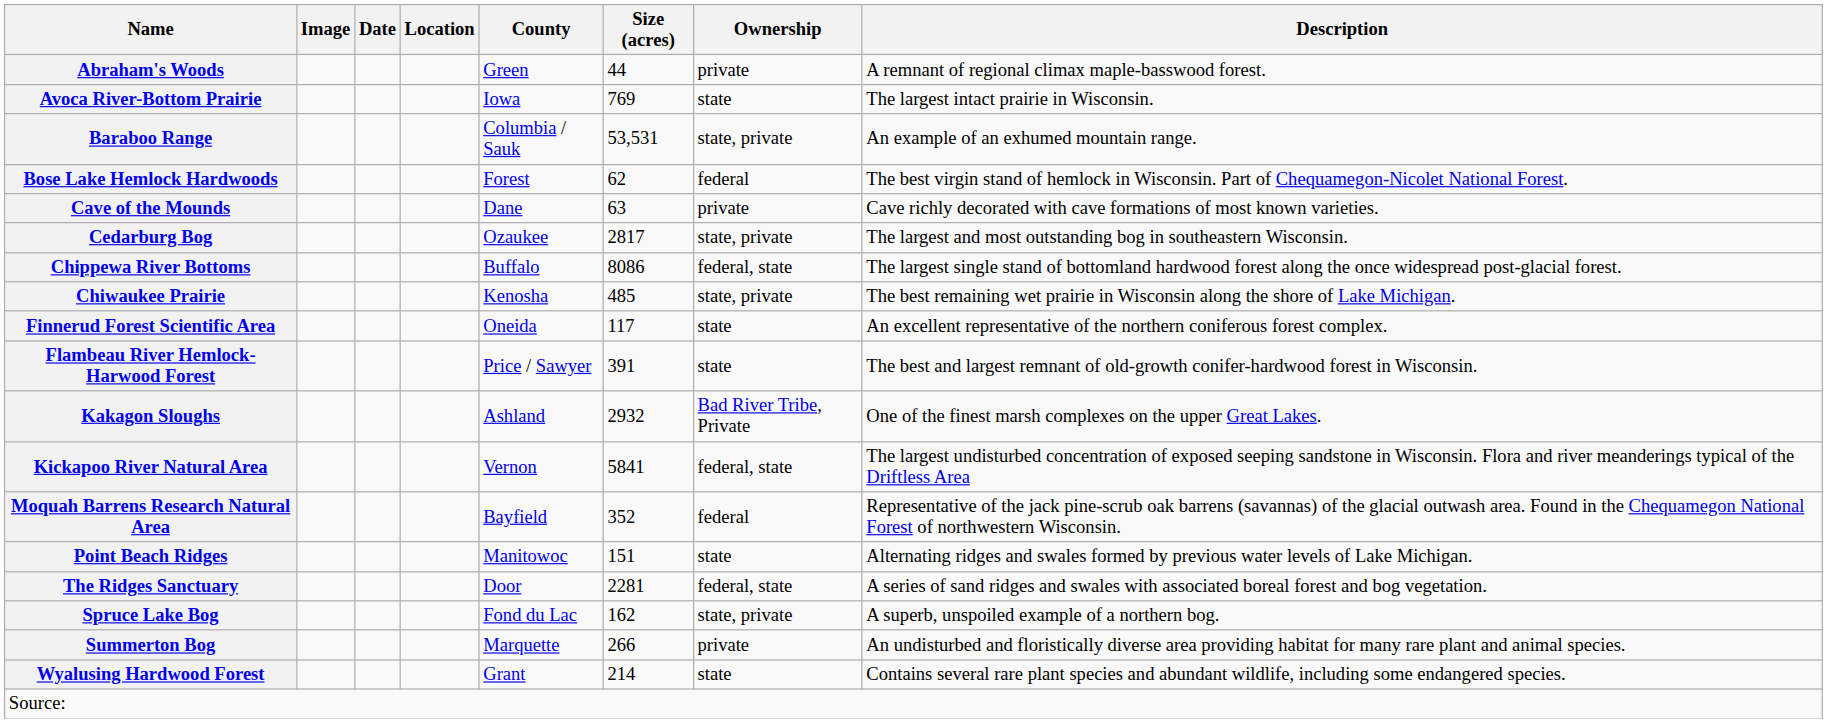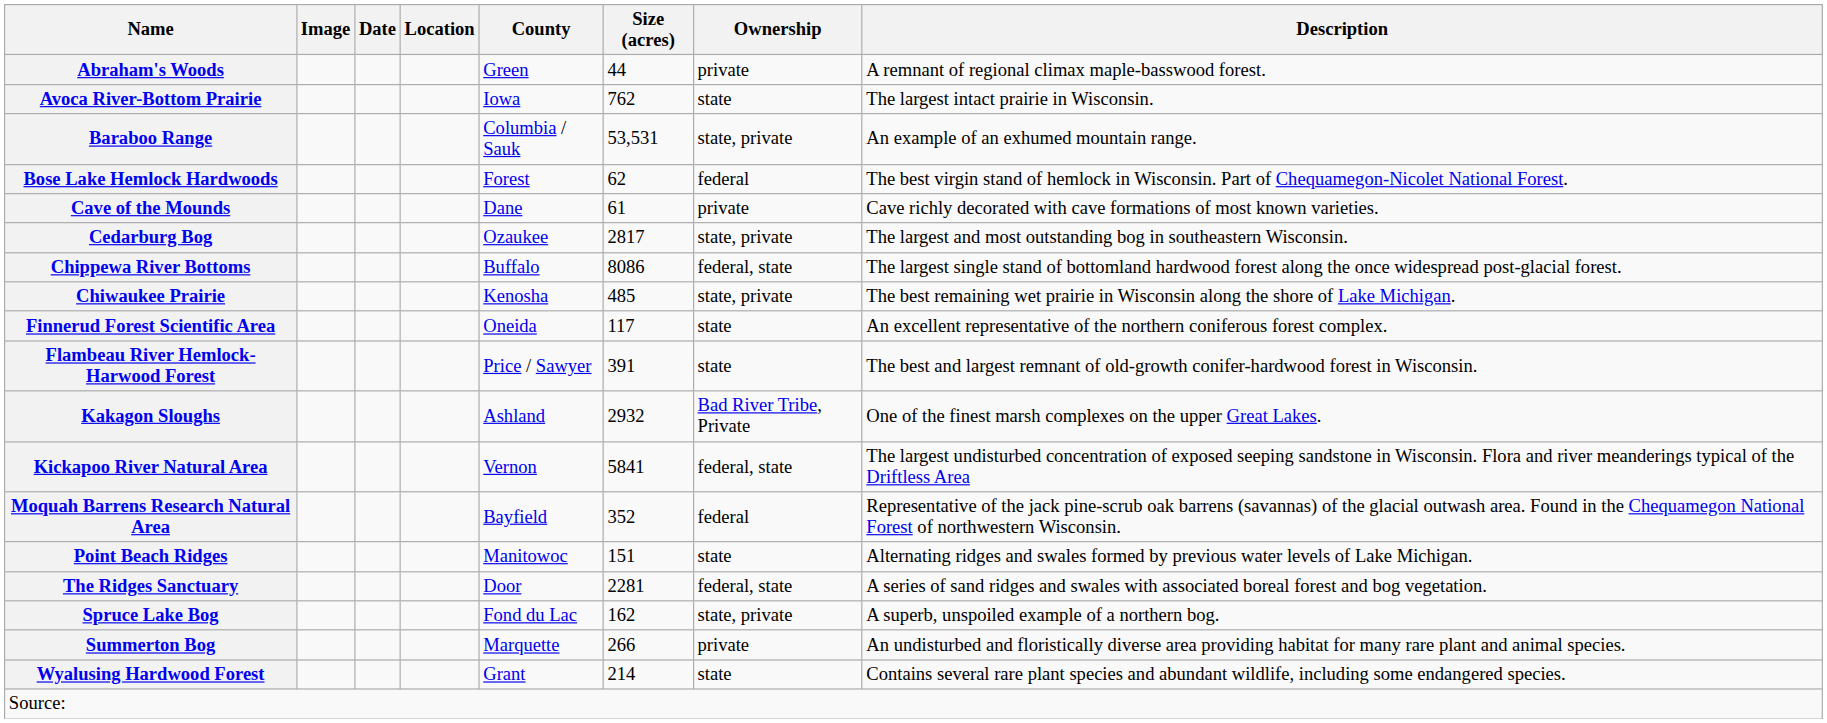(621, 98) 769 -> (621, 98) 762
(617, 208) 63 -> (617, 208) 61
